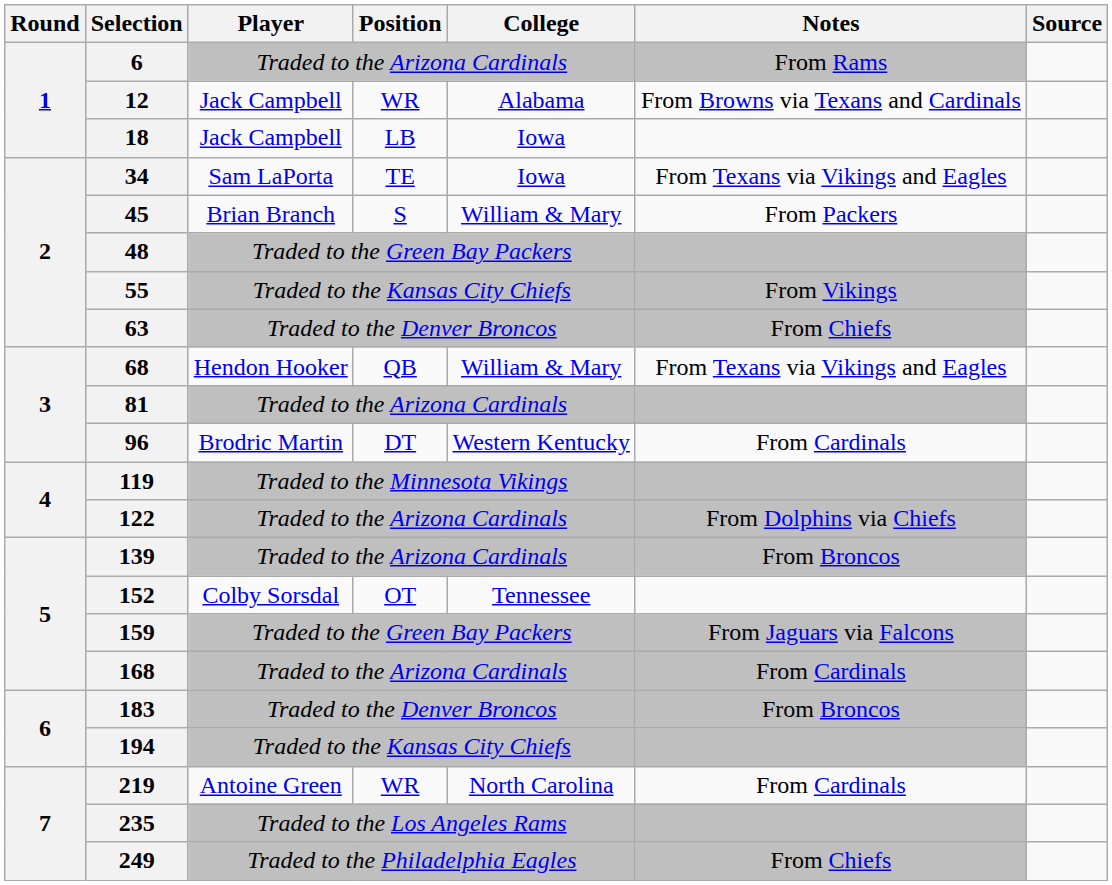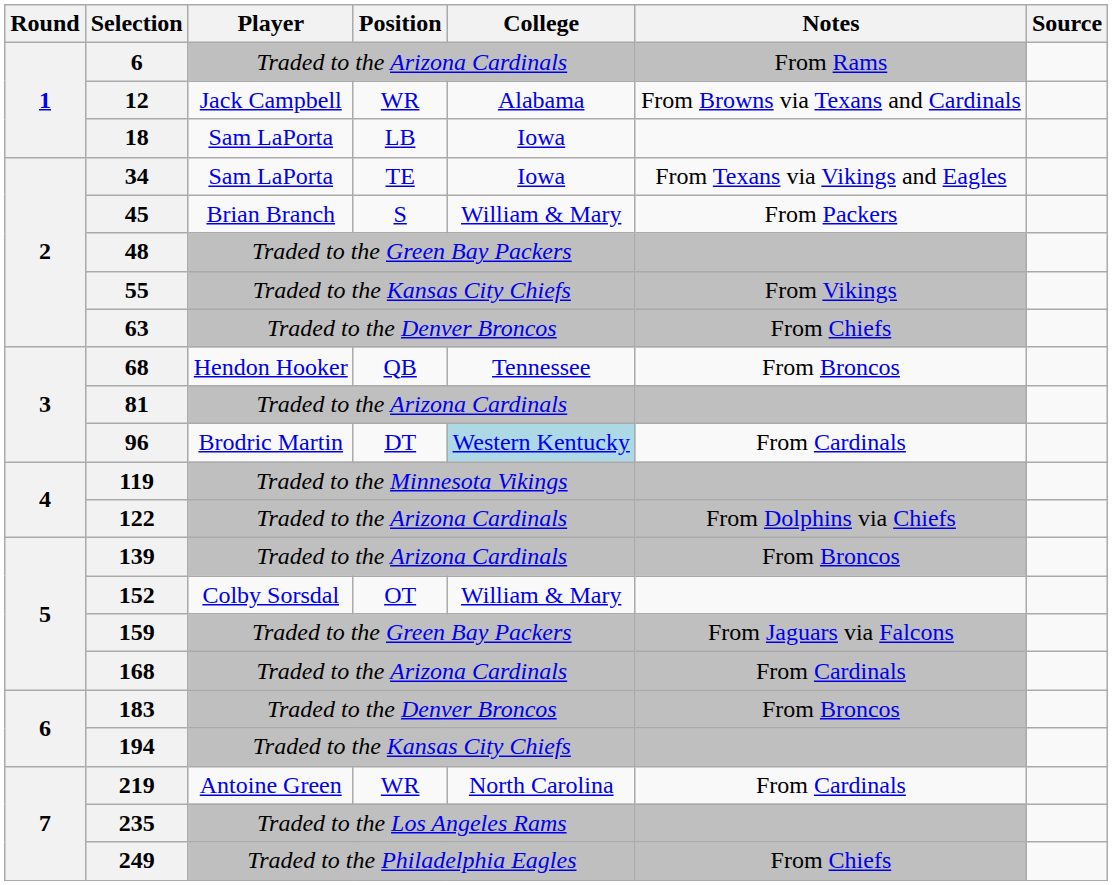(271, 137) Jack Campbell -> (271, 137) Sam LaPorta
(541, 366) William & Mary -> (541, 366) Tennessee
(831, 366) From Texans via Vikings and Eagles -> (831, 366) From Broncos
(541, 442) no background -> (541, 442) lightblue background
(541, 594) Tennessee -> (541, 594) William & Mary
